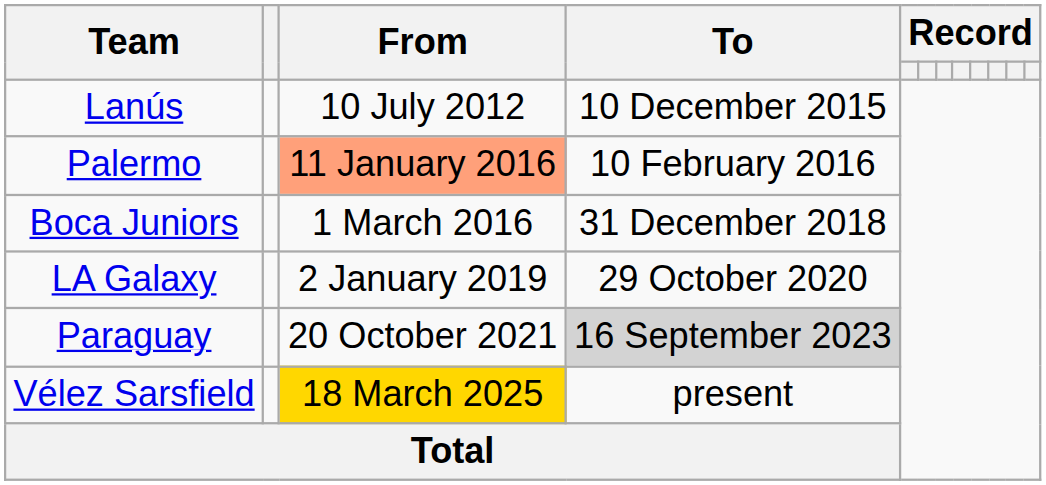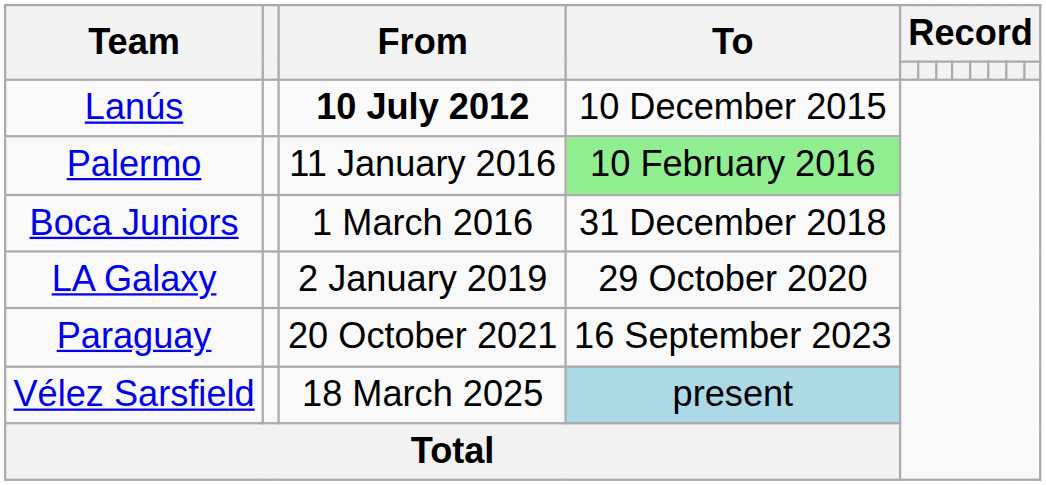(423, 107) normal -> (423, 107) bold
(423, 164) lightsalmon background -> (423, 164) no background
(733, 164) no background -> (733, 164) lightgreen background
(733, 336) lightgrey background -> (733, 336) no background
(423, 393) gold background -> (423, 393) no background
(733, 393) no background -> (733, 393) lightblue background
